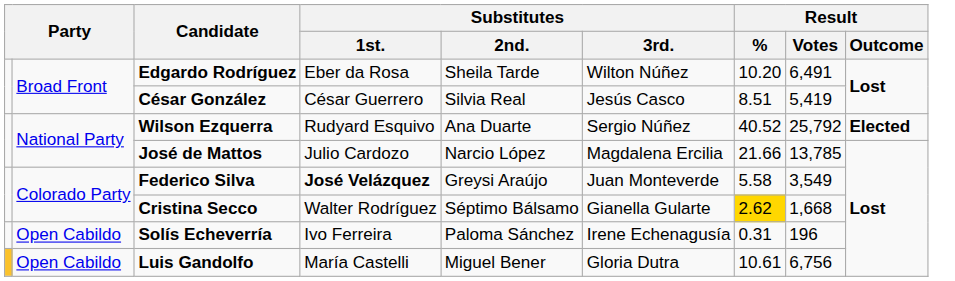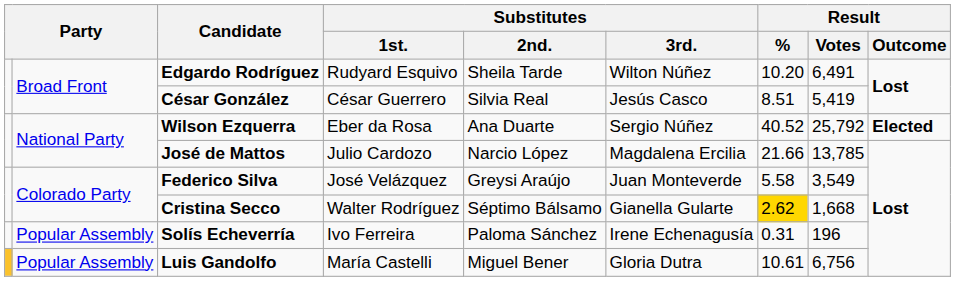(357, 72) Eber da Rosa -> (392, 72) Rudyard Esquivo
(369, 126) Rudyard Esquivo -> (379, 126) Eber da Rosa
(367, 180) bold -> (387, 180) normal
(69, 235) Open Cabildo -> (85, 235) Popular Assembly
(69, 262) Open Cabildo -> (85, 262) Popular Assembly
